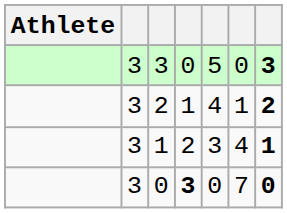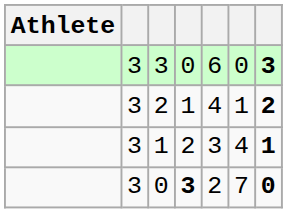(215, 66) 5 -> (215, 66) 6
(215, 187) 0 -> (215, 187) 2
